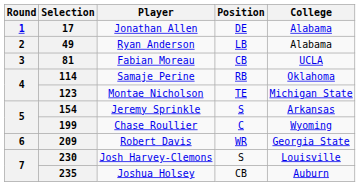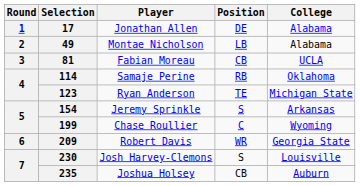(156, 45) Ryan Anderson -> (156, 45) Montae Nicholson
(156, 93) Montae Nicholson -> (156, 93) Ryan Anderson
